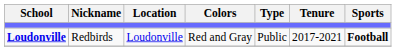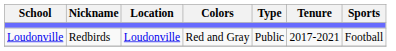(36, 37) bold -> (35, 37) normal
(368, 37) bold -> (364, 37) normal
